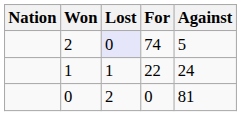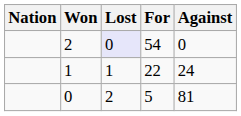(153, 44) 74 -> (153, 44) 54
(182, 44) 5 -> (182, 44) 0
(148, 96) 0 -> (148, 96) 5
